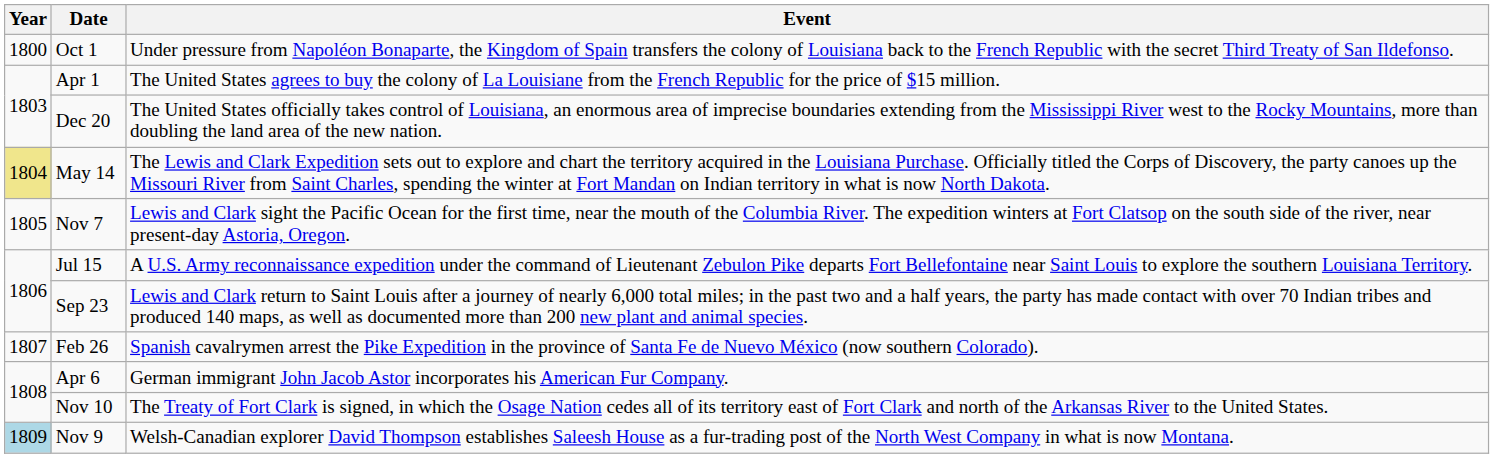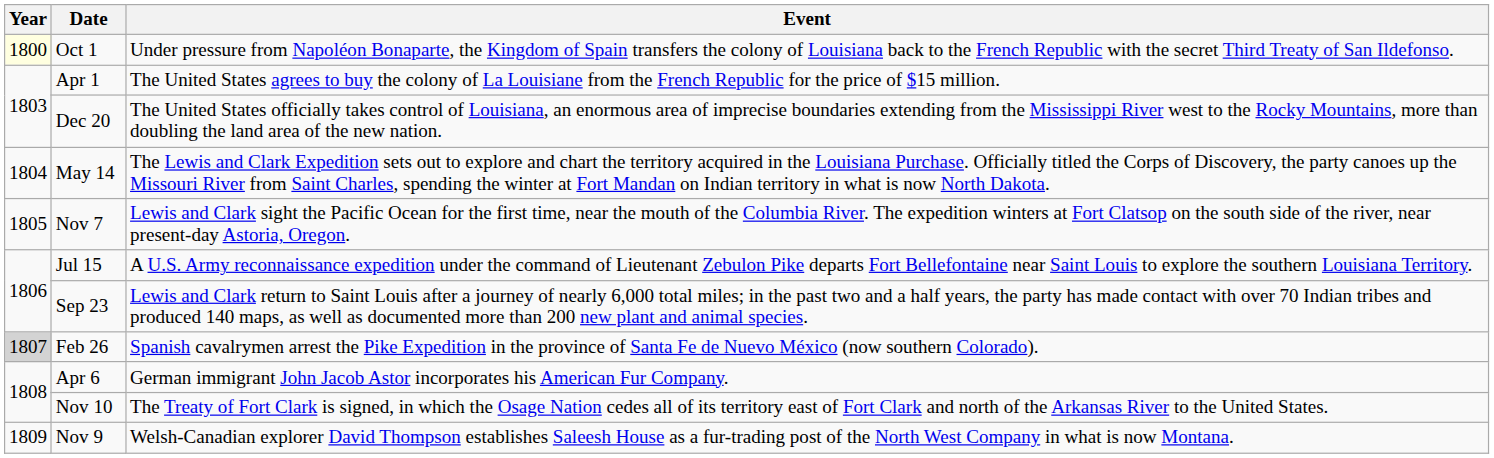(28, 49) no background -> (28, 49) lightyellow background
(28, 172) khaki background -> (28, 172) no background
(28, 346) no background -> (28, 346) lightgrey background
(28, 437) lightblue background -> (28, 437) no background
